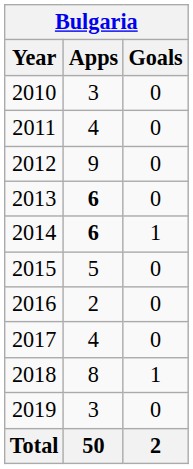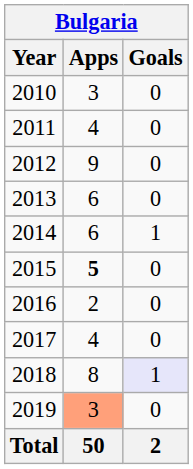(93, 198) bold -> (93, 198) normal
(93, 233) bold -> (93, 233) normal
(93, 269) normal -> (93, 269) bold
(156, 374) no background -> (156, 374) lavender background
(93, 410) no background -> (93, 410) lightsalmon background
